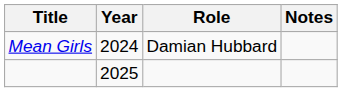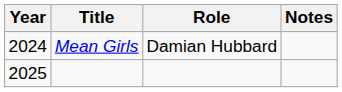columns swapped: (119, 18) <-> (50, 18)
